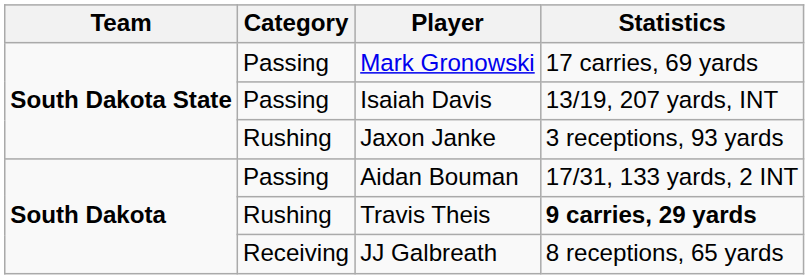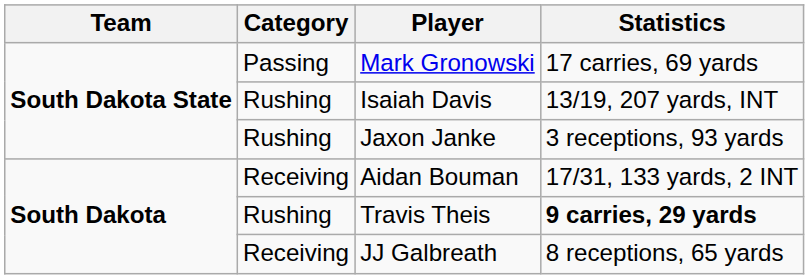(286, 100) Passing -> (287, 100) Rushing
(286, 177) Passing -> (296, 177) Receiving
